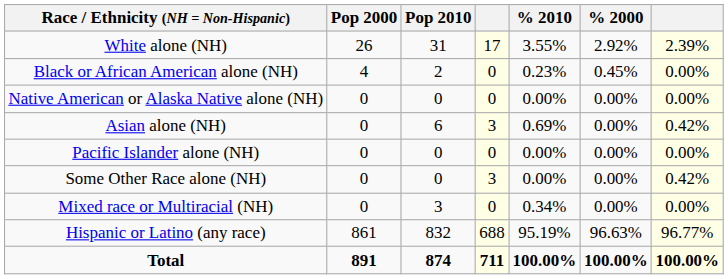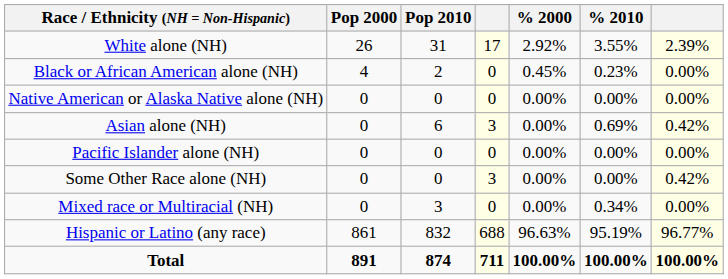columns swapped: (616, 17) <-> (544, 17)
